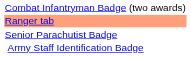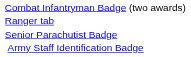(29, 21) lightsalmon background -> (29, 21) no background
